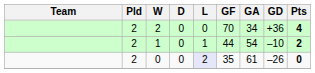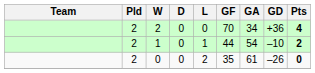(205, 60) lavender background -> (205, 60) no background
